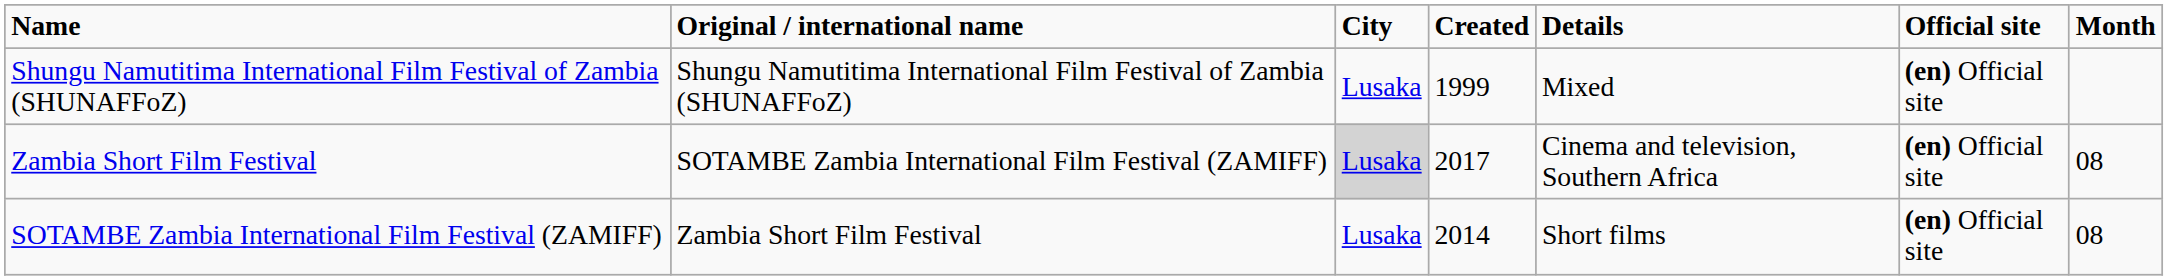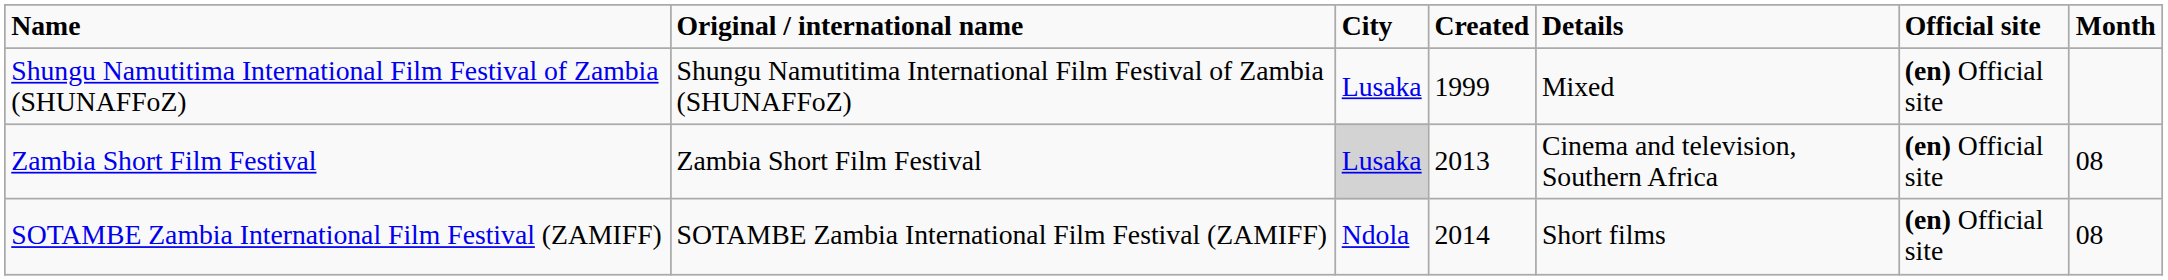(1002, 160) SOTAMBE Zambia International Film Festival (ZAMIFF) -> (829, 160) Zambia Short Film Festival
(1462, 160) 2017 -> (1462, 160) 2013
(829, 235) Zambia Short Film Festival -> (1002, 235) SOTAMBE Zambia International Film Festival (ZAMIFF)
(1382, 235) Lusaka -> (1376, 235) Ndola
